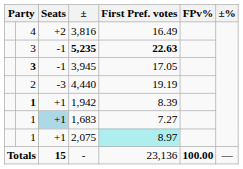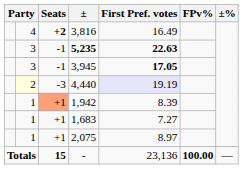(60, 31) normal -> (60, 31) bold
(33, 66) bold -> (33, 66) normal
(165, 66) normal -> (165, 66) bold
(33, 84) no background -> (33, 84) lightyellow background
(165, 84) no background -> (165, 84) lavender background
(33, 102) bold -> (33, 102) normal
(60, 102) no background -> (60, 102) lightsalmon background
(60, 119) lightblue background -> (60, 119) no background
(168, 137) paleturquoise background -> (168, 137) no background
